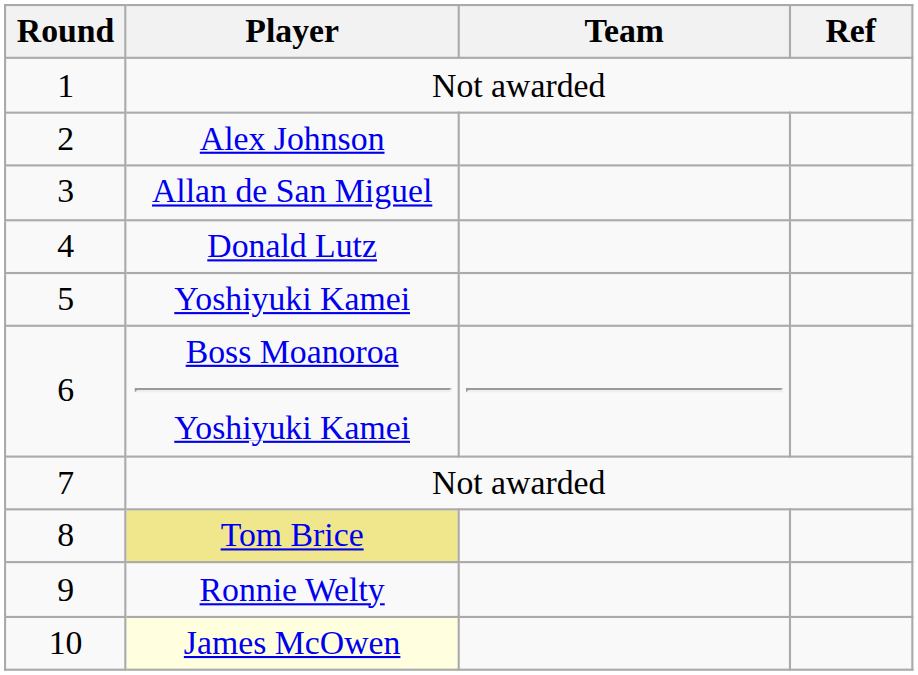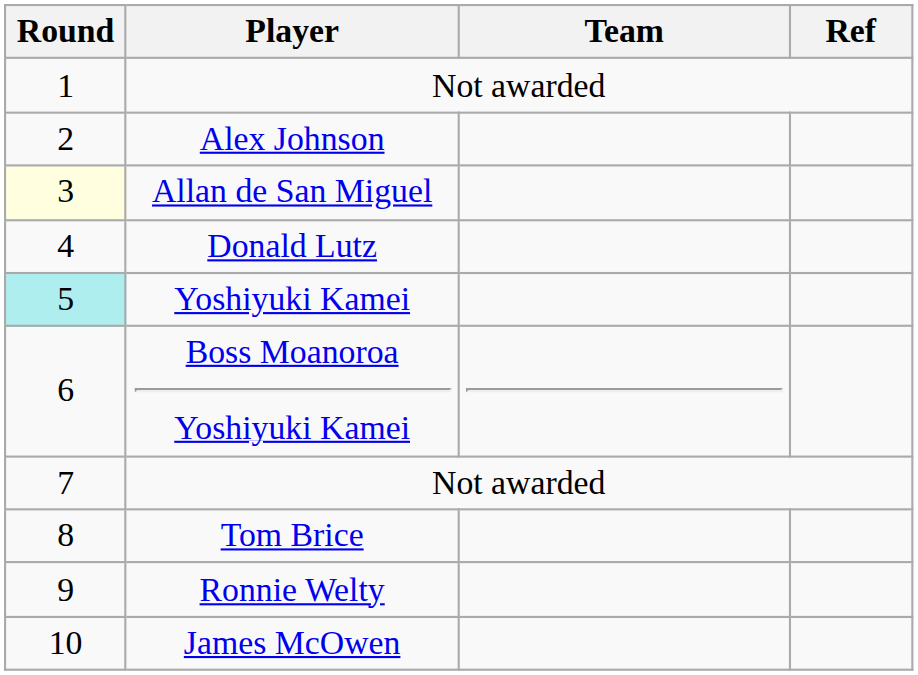(66, 191) no background -> (66, 191) lightyellow background
(66, 298) no background -> (66, 298) paleturquoise background
(292, 535) khaki background -> (292, 535) no background
(292, 642) lightyellow background -> (292, 642) no background
